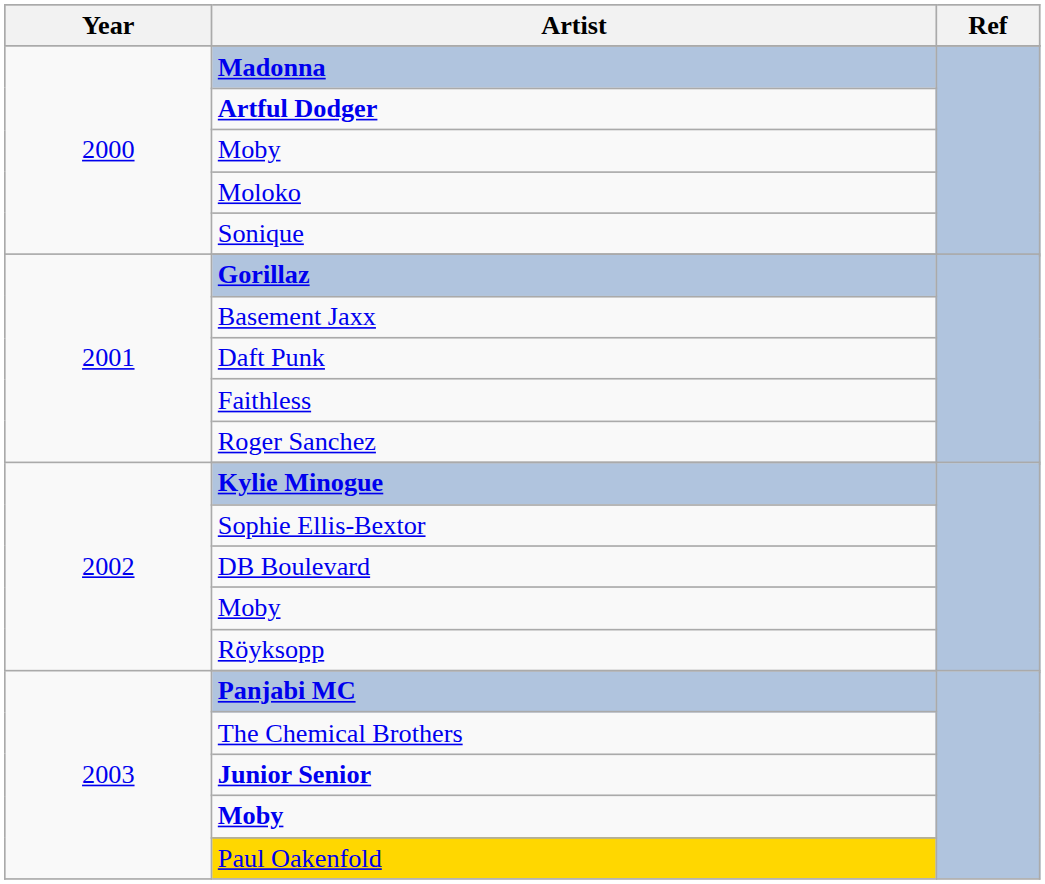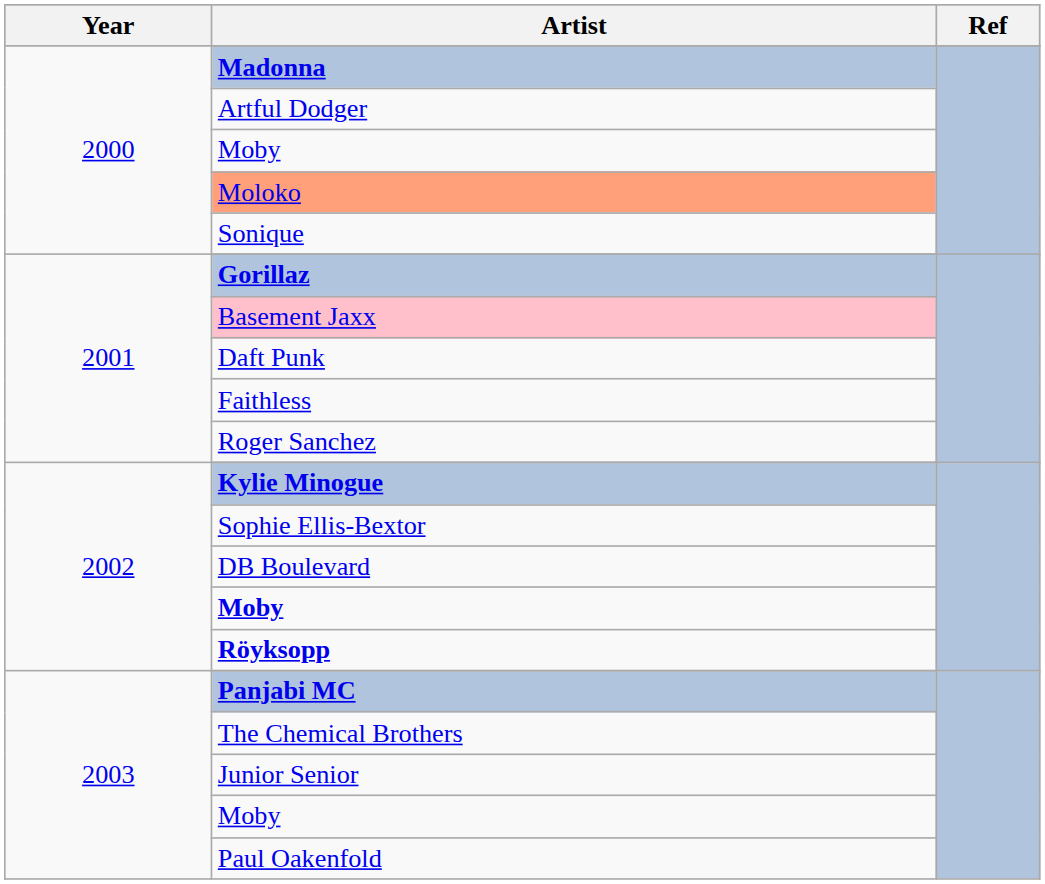(298, 108) bold -> (293, 108) normal
(259, 191) no background -> (259, 191) lightsalmon background
(297, 316) no background -> (297, 316) pink background
(249, 607) normal -> (251, 607) bold
(271, 649) normal -> (274, 649) bold
(294, 774) bold -> (288, 774) normal
(251, 815) bold -> (249, 815) normal
(300, 857) gold background -> (300, 857) no background
